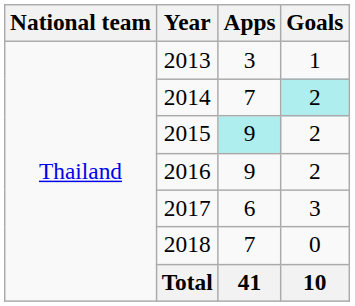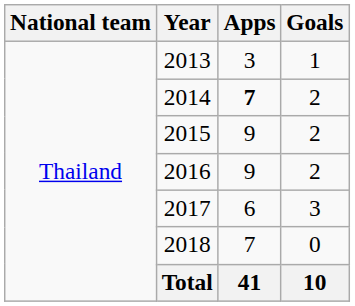(249, 97) normal -> (249, 97) bold
(315, 97) paleturquoise background -> (315, 97) no background
(249, 134) paleturquoise background -> (249, 134) no background
